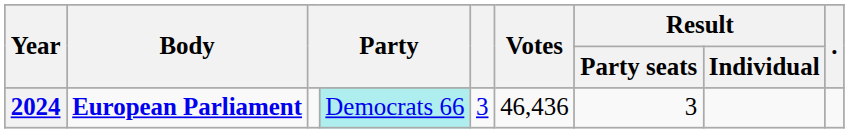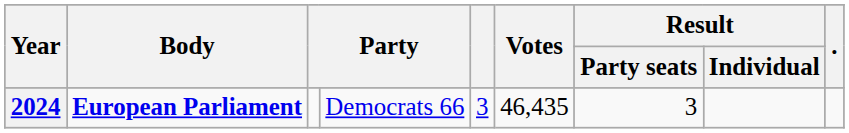(395, 107) paleturquoise background -> (395, 107) no background
(534, 107) 46,436 -> (534, 107) 46,435
